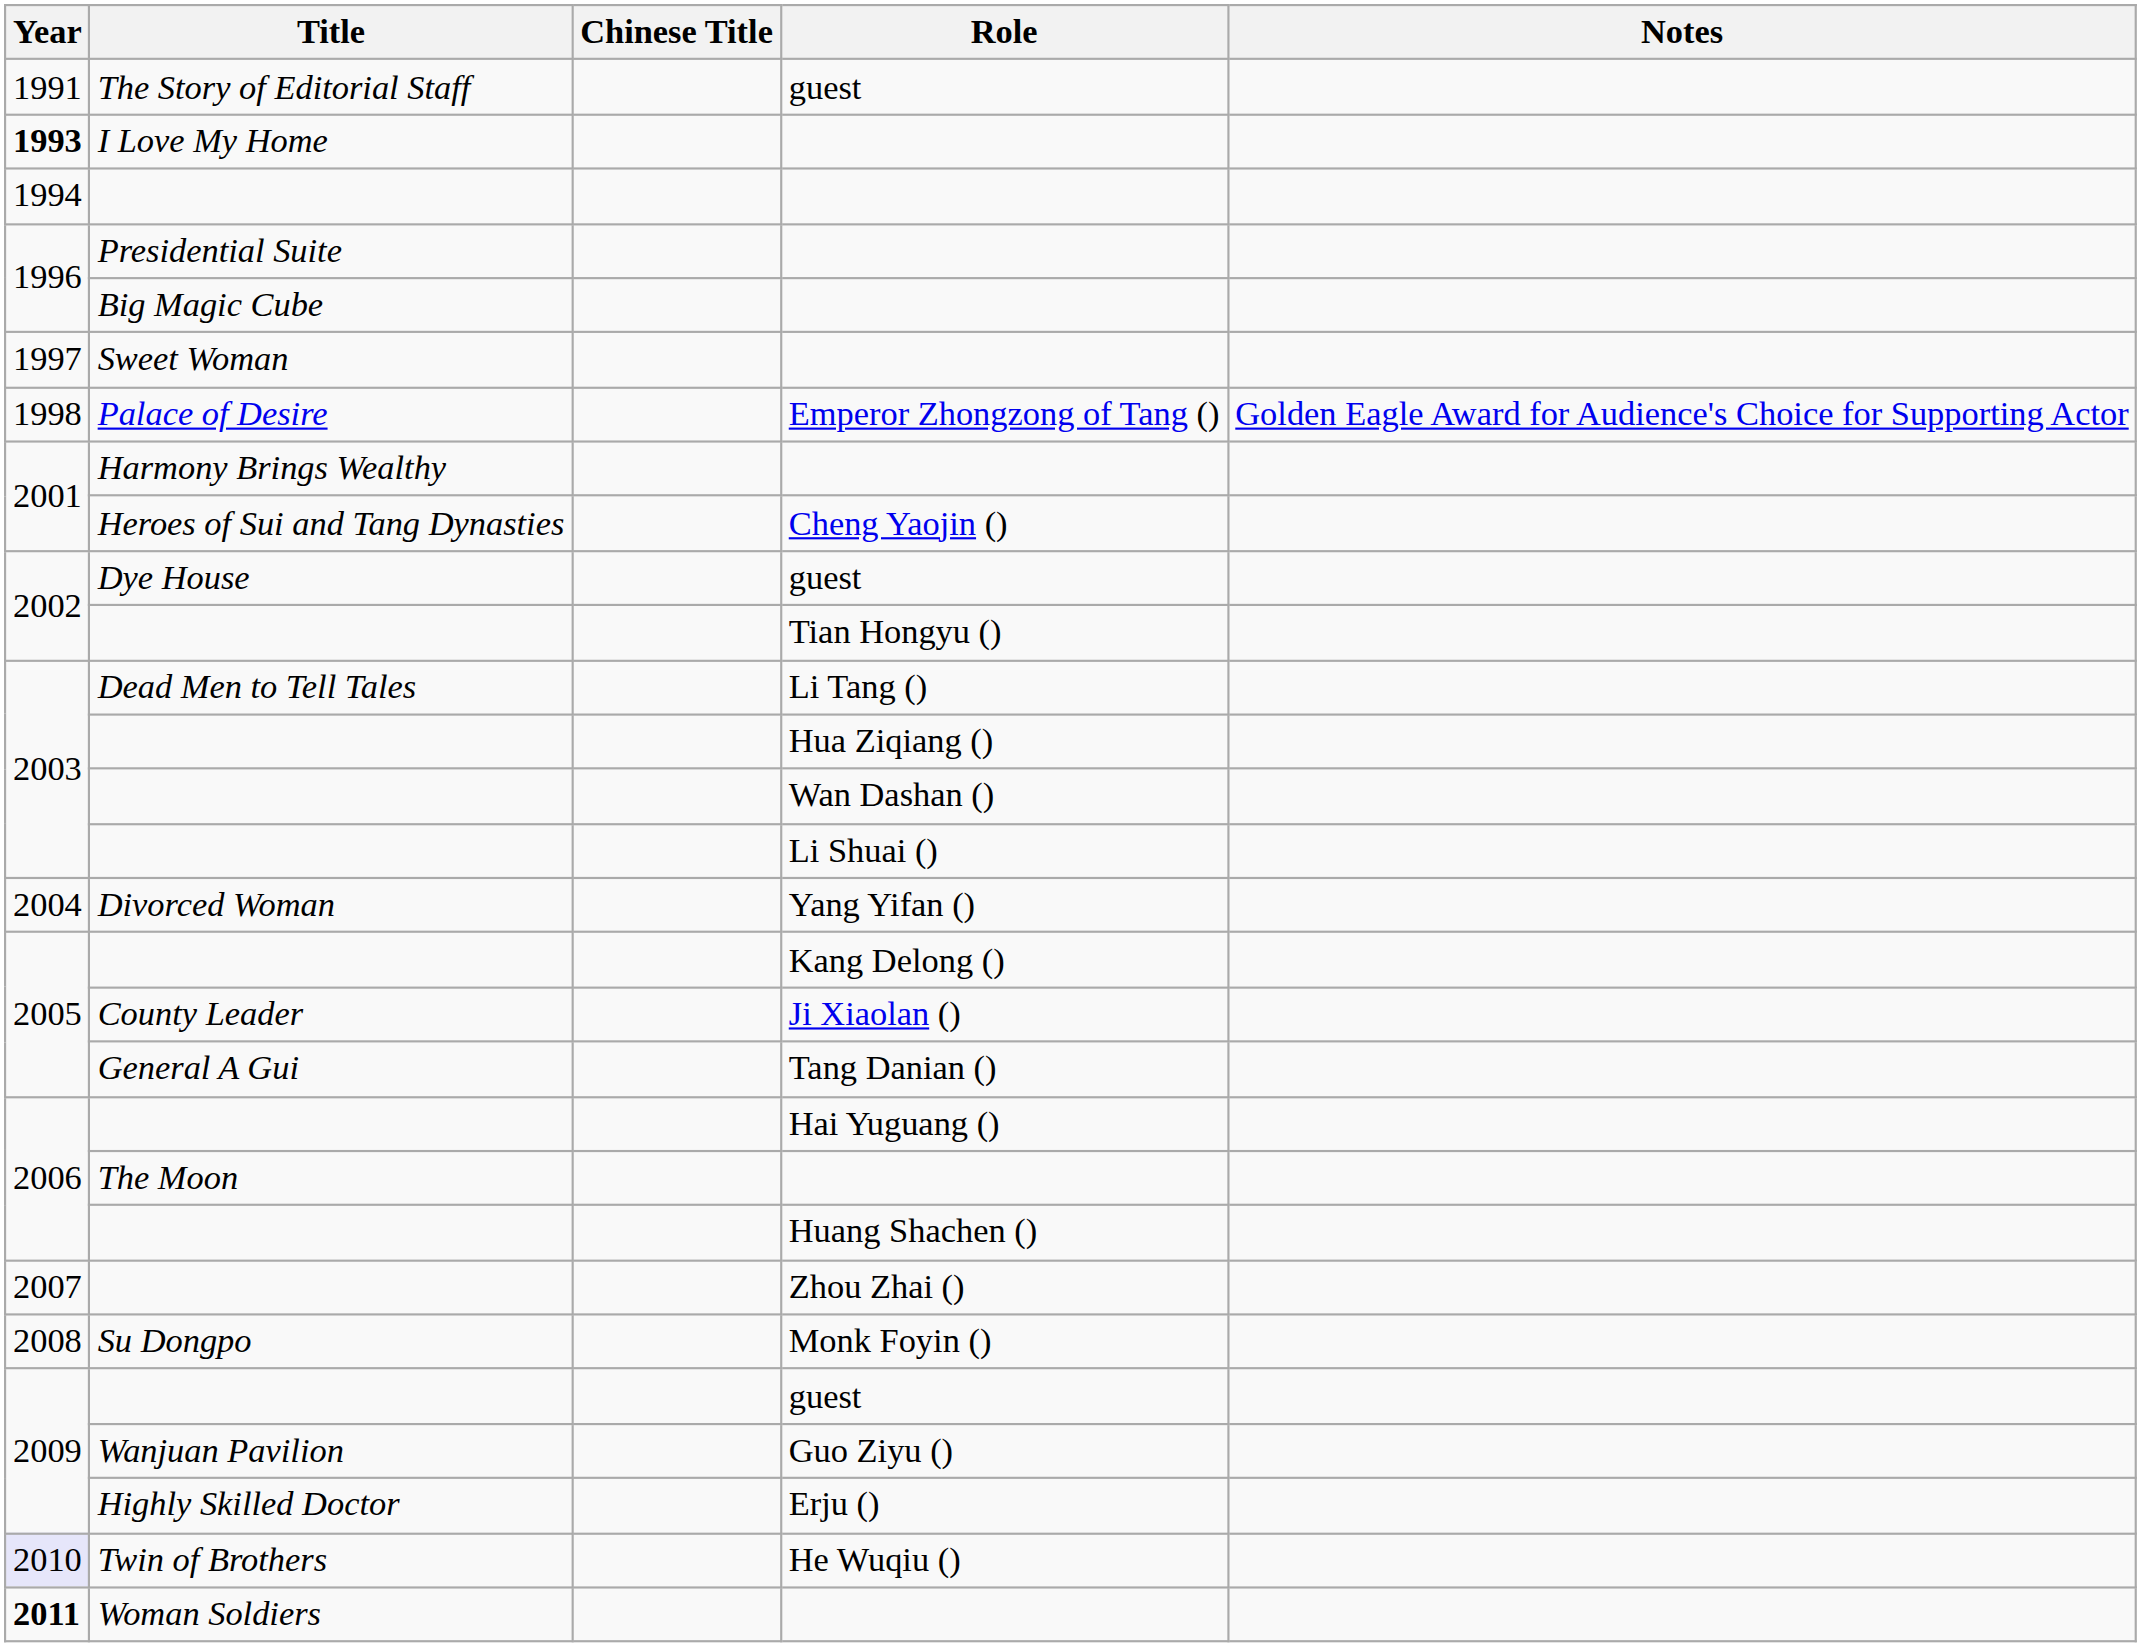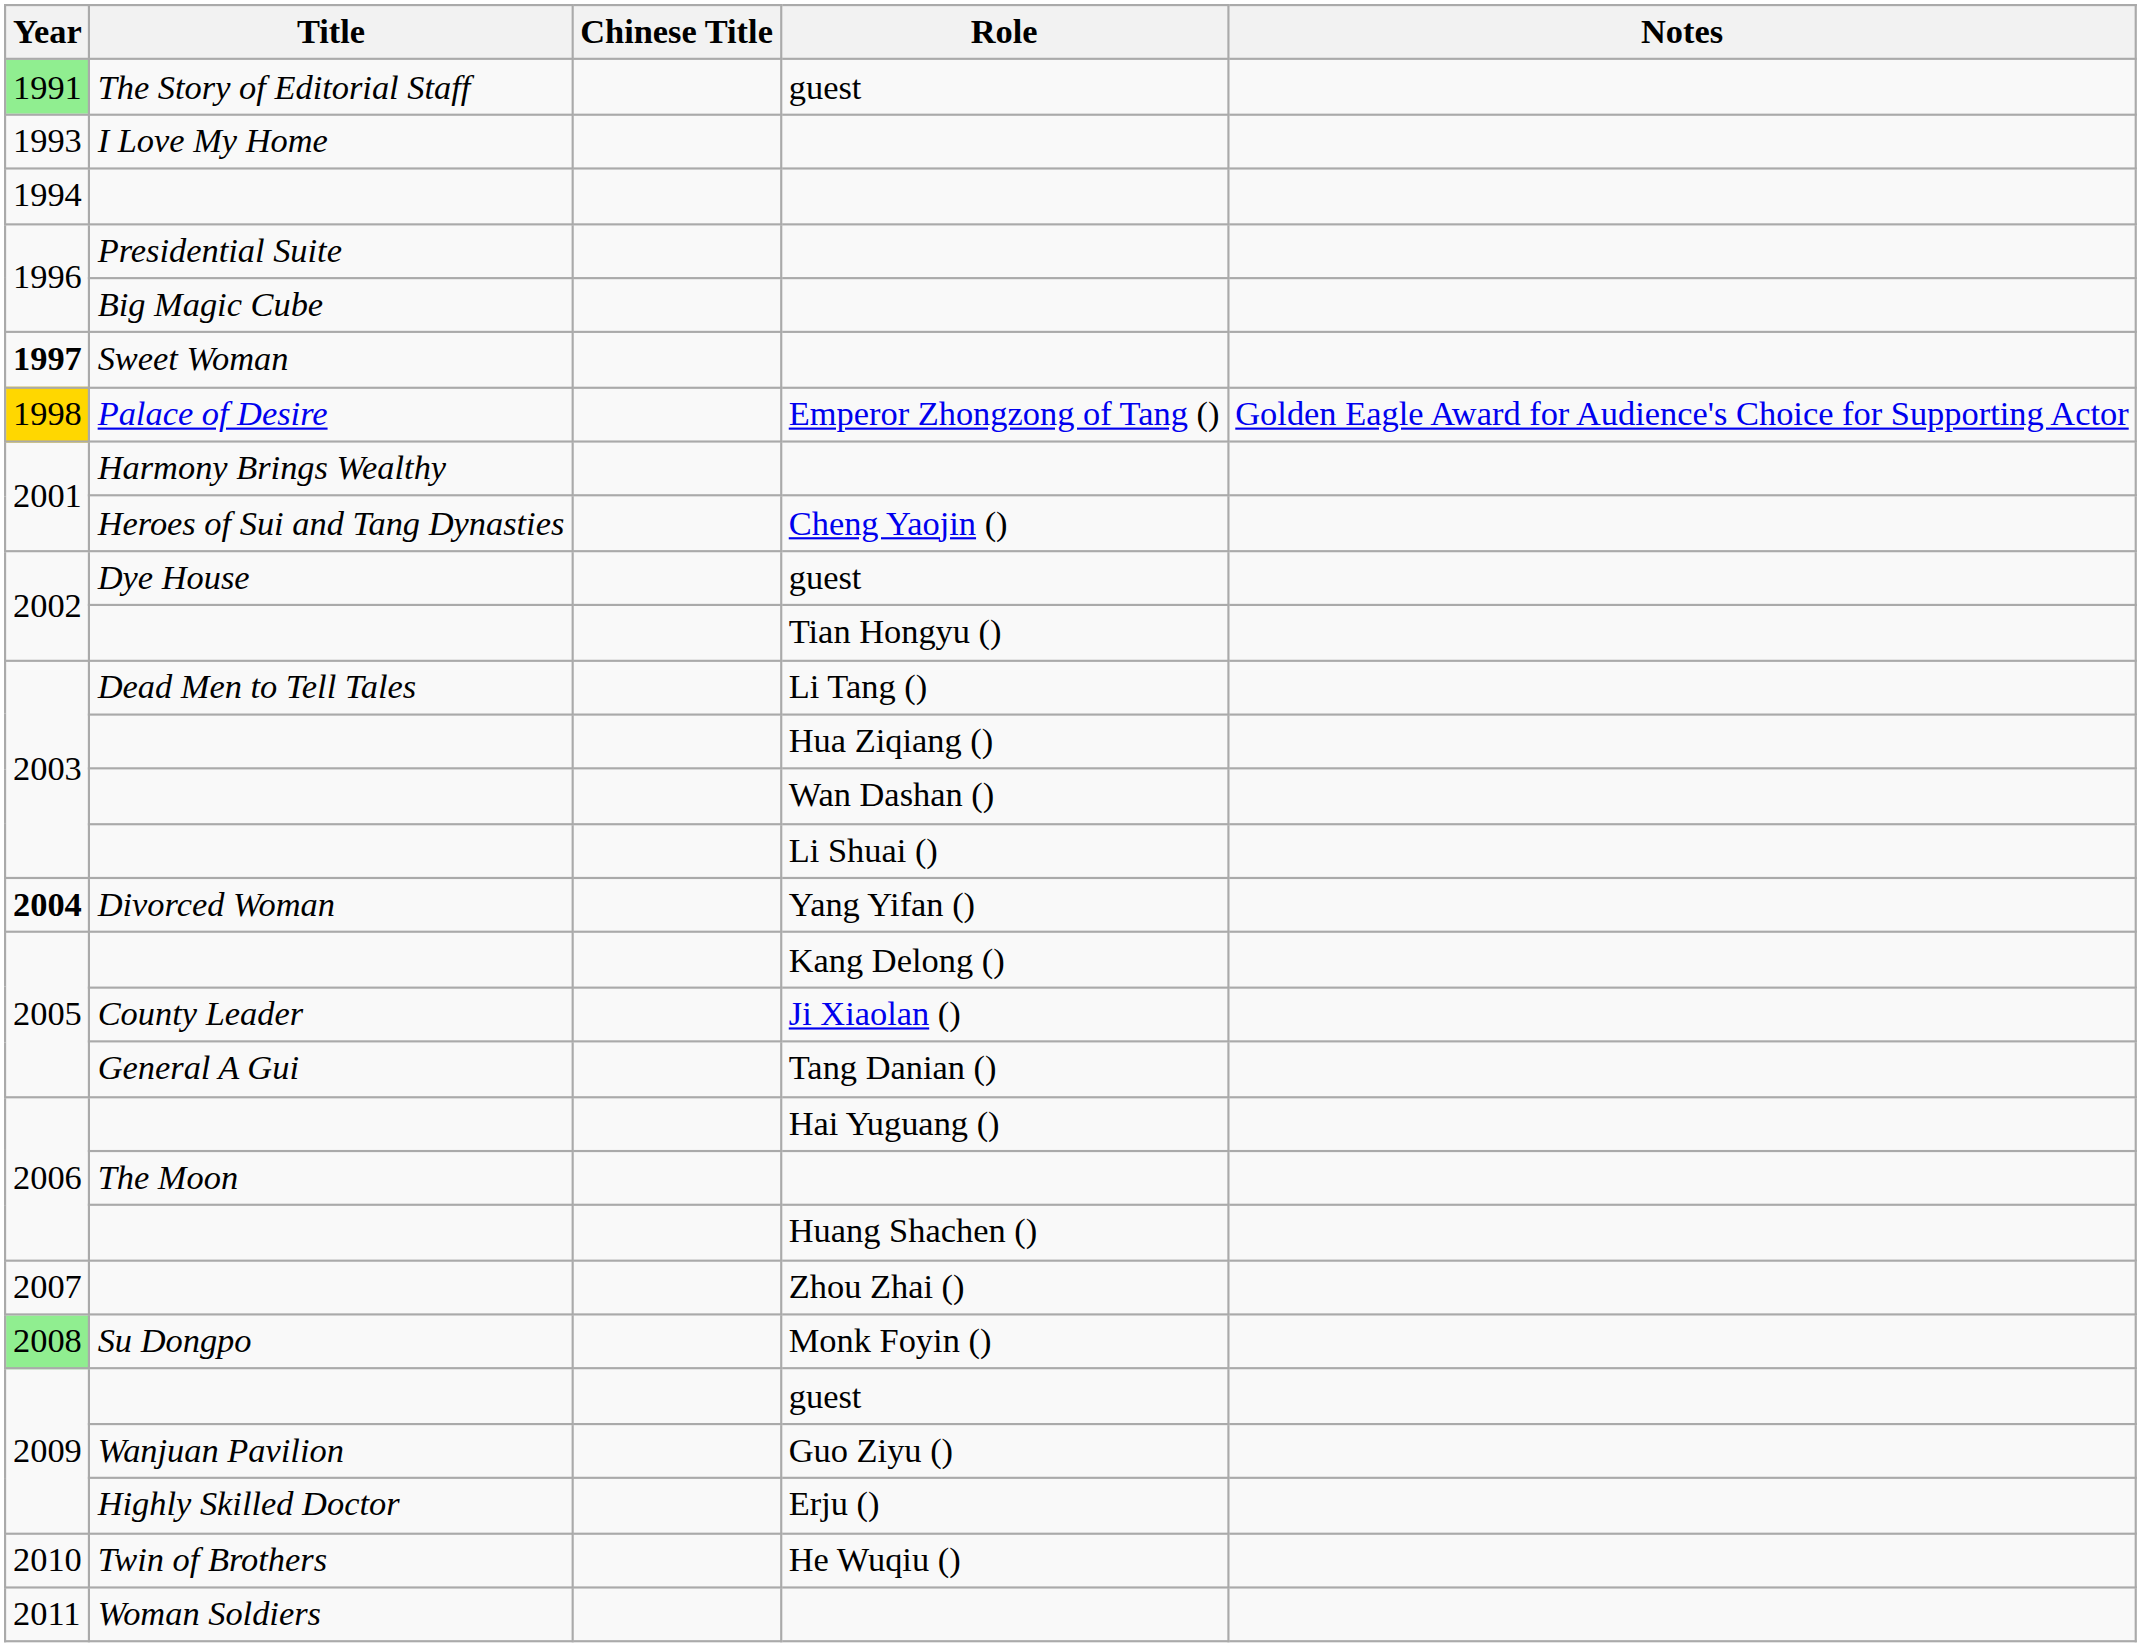(47, 86) no background -> (47, 86) lightgreen background
(47, 140) bold -> (47, 140) normal
(47, 359) normal -> (47, 359) bold
(47, 413) no background -> (47, 413) gold background
(47, 904) normal -> (47, 904) bold
(47, 1341) no background -> (47, 1341) lightgreen background
(47, 1559) lavender background -> (47, 1559) no background
(46, 1613) bold -> (47, 1613) normal
